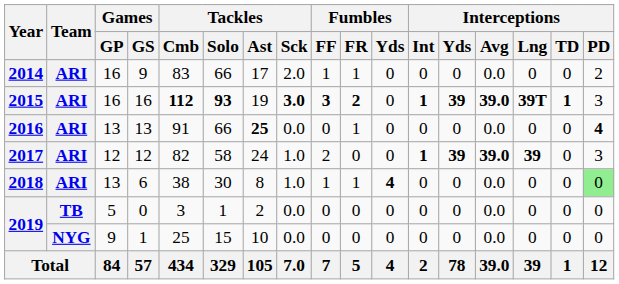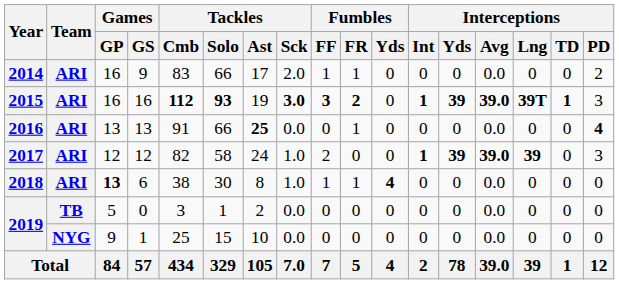(112, 182) normal -> (112, 182) bold
(599, 182) lightgreen background -> (599, 182) no background
